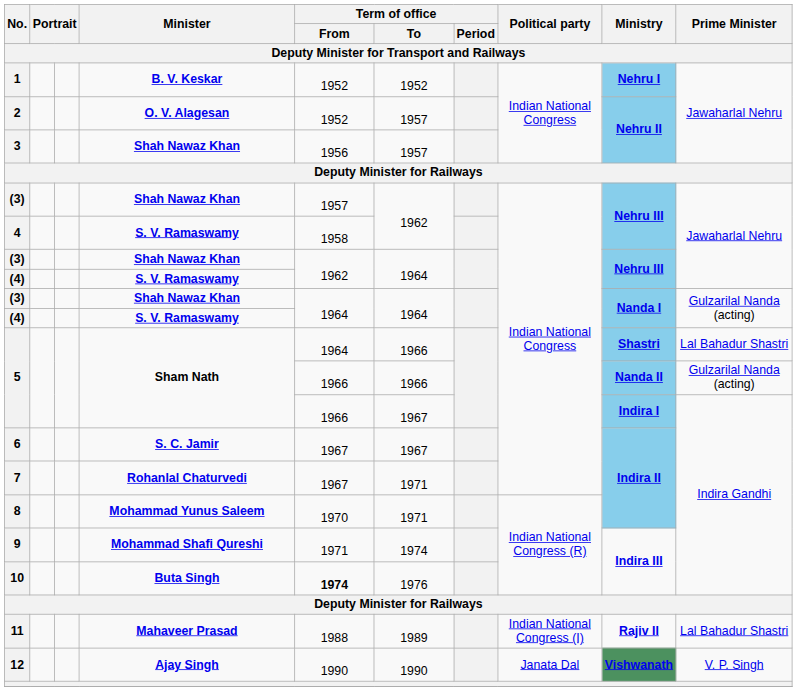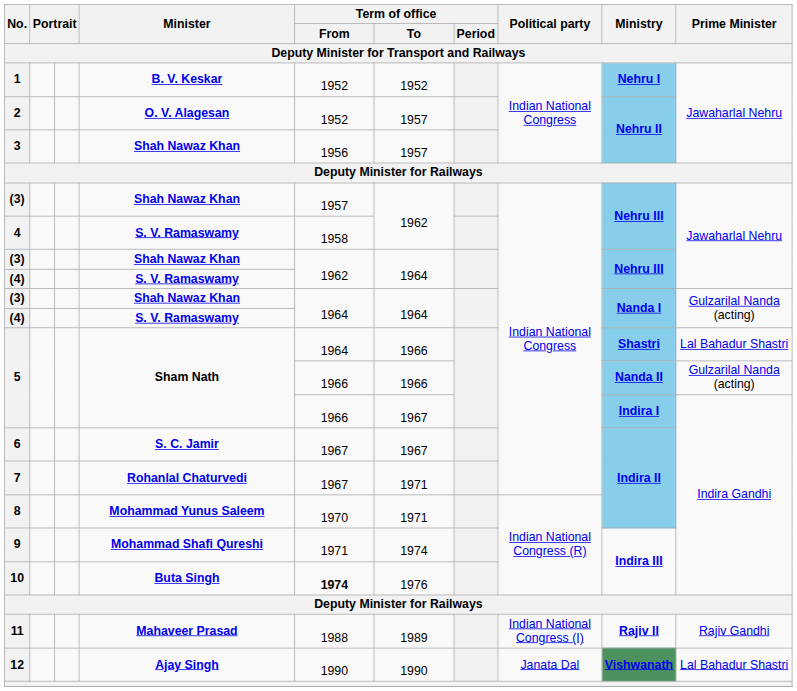(734, 631) Lal Bahadur Shastri -> (734, 631) Rajiv Gandhi
(734, 664) V. P. Singh -> (734, 664) Lal Bahadur Shastri
